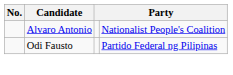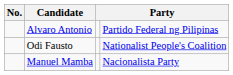(163, 29) Nationalist People's Coalition -> (160, 29) Partido Federal ng Pilipinas
(159, 45) Partido Federal ng Pilipinas -> (164, 45) Nationalist People's Coalition
+ row: (60, 62)
